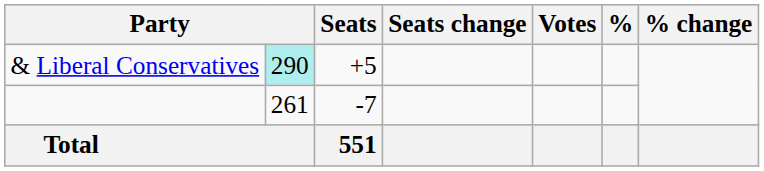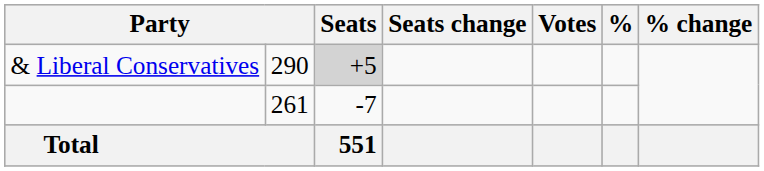(290, 64) paleturquoise background -> (290, 64) no background
(363, 64) no background -> (363, 64) lightgrey background
